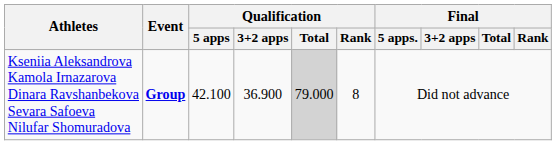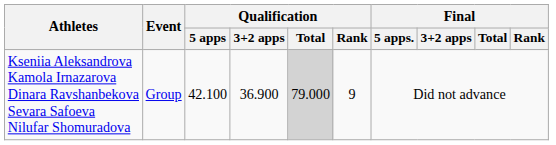(165, 95) bold -> (164, 95) normal
(356, 95) 8 -> (352, 95) 9
